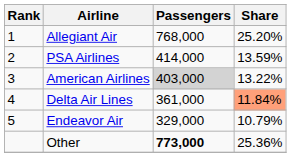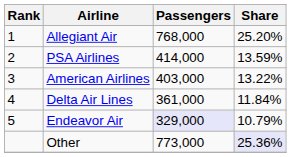(180, 79) lightgrey background -> (180, 79) no background
(259, 100) lightsalmon background -> (259, 100) no background
(180, 121) no background -> (180, 121) lavender background
(180, 142) bold -> (180, 142) normal
(260, 142) no background -> (260, 142) lavender background
